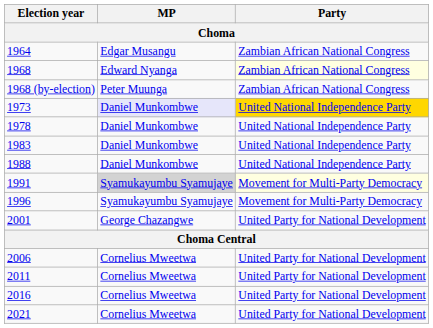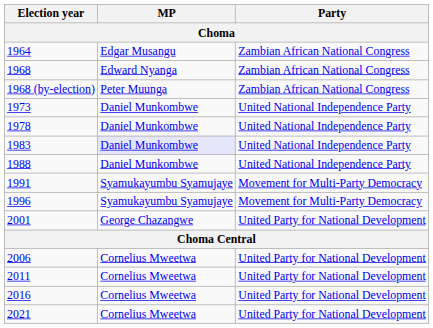(324, 70) lightyellow background -> (324, 70) no background
(149, 107) lavender background -> (149, 107) no background
(325, 107) gold background -> (325, 107) no background
(149, 145) no background -> (149, 145) lavender background
(167, 182) lightgrey background -> (167, 182) no background
(330, 182) lightyellow background -> (330, 182) no background
